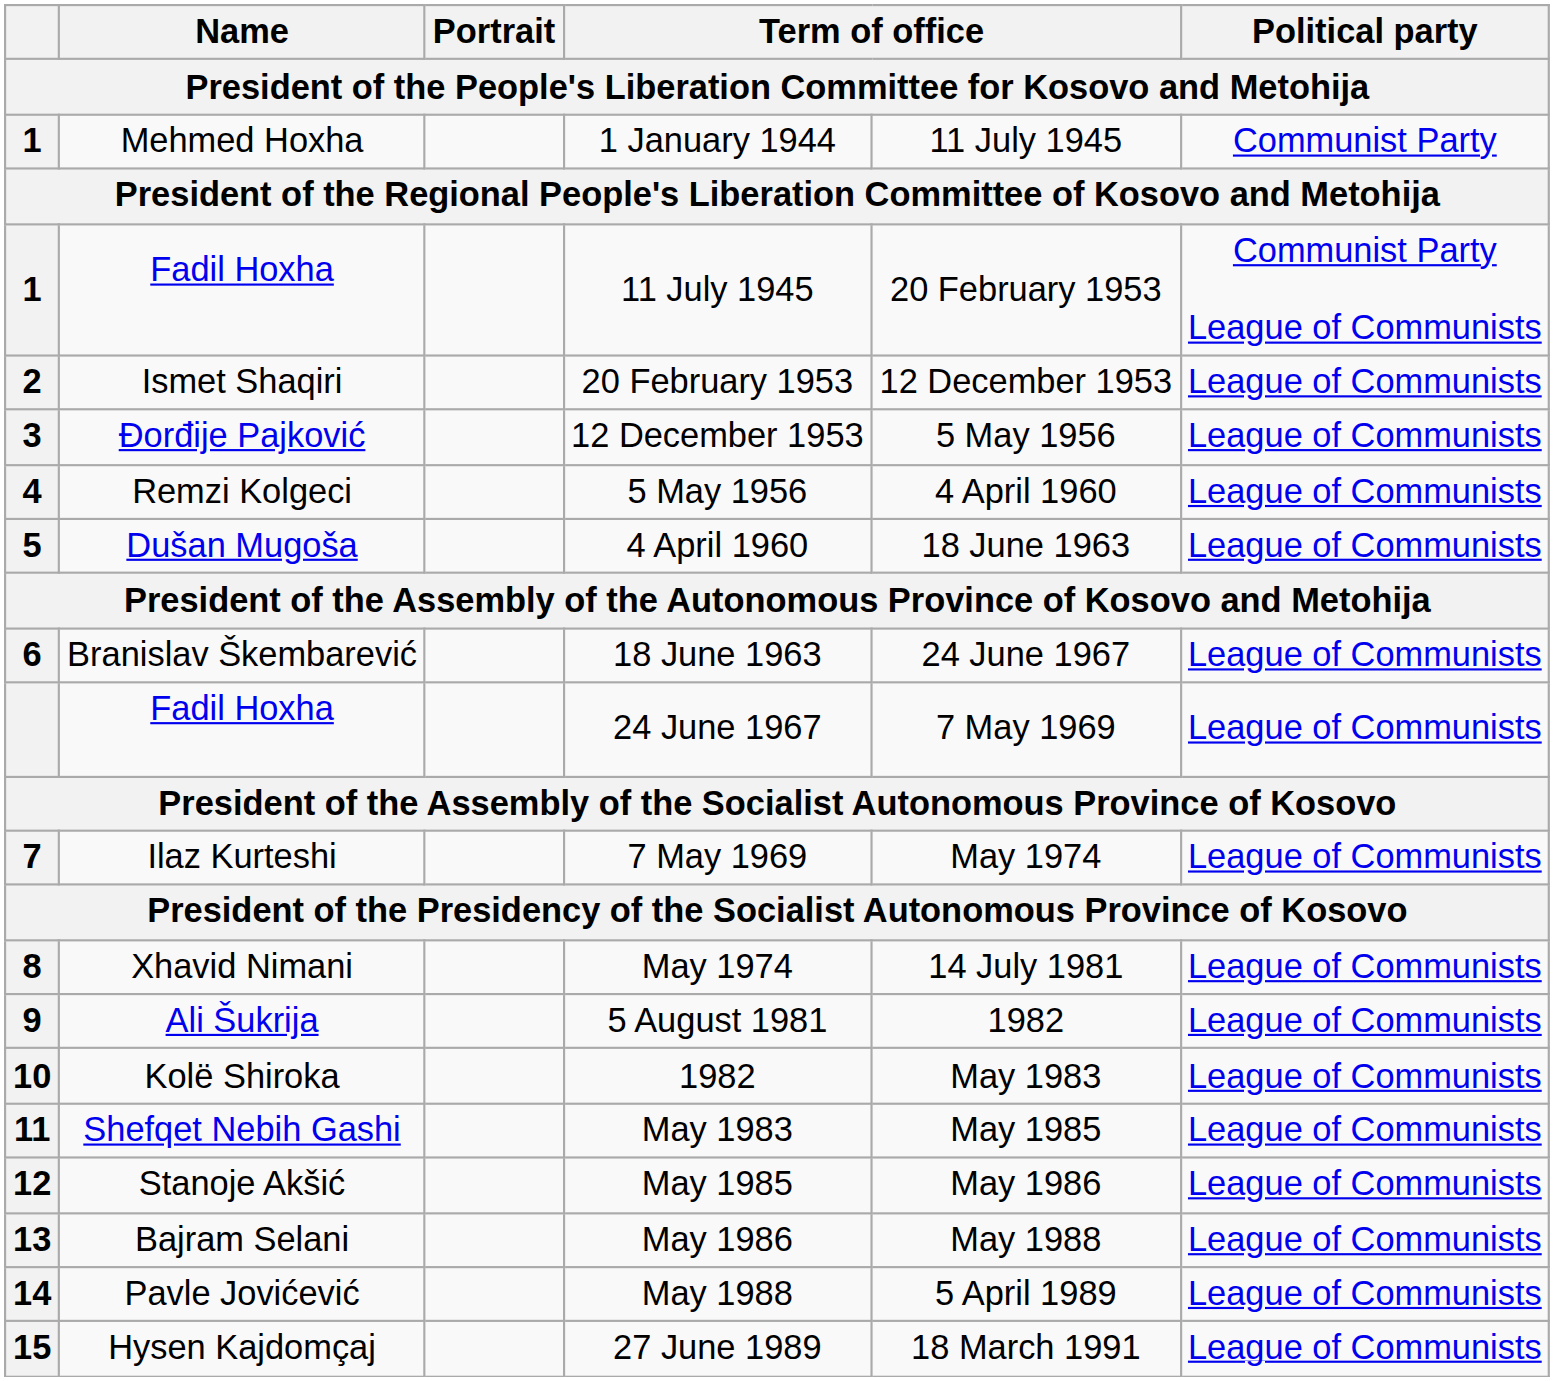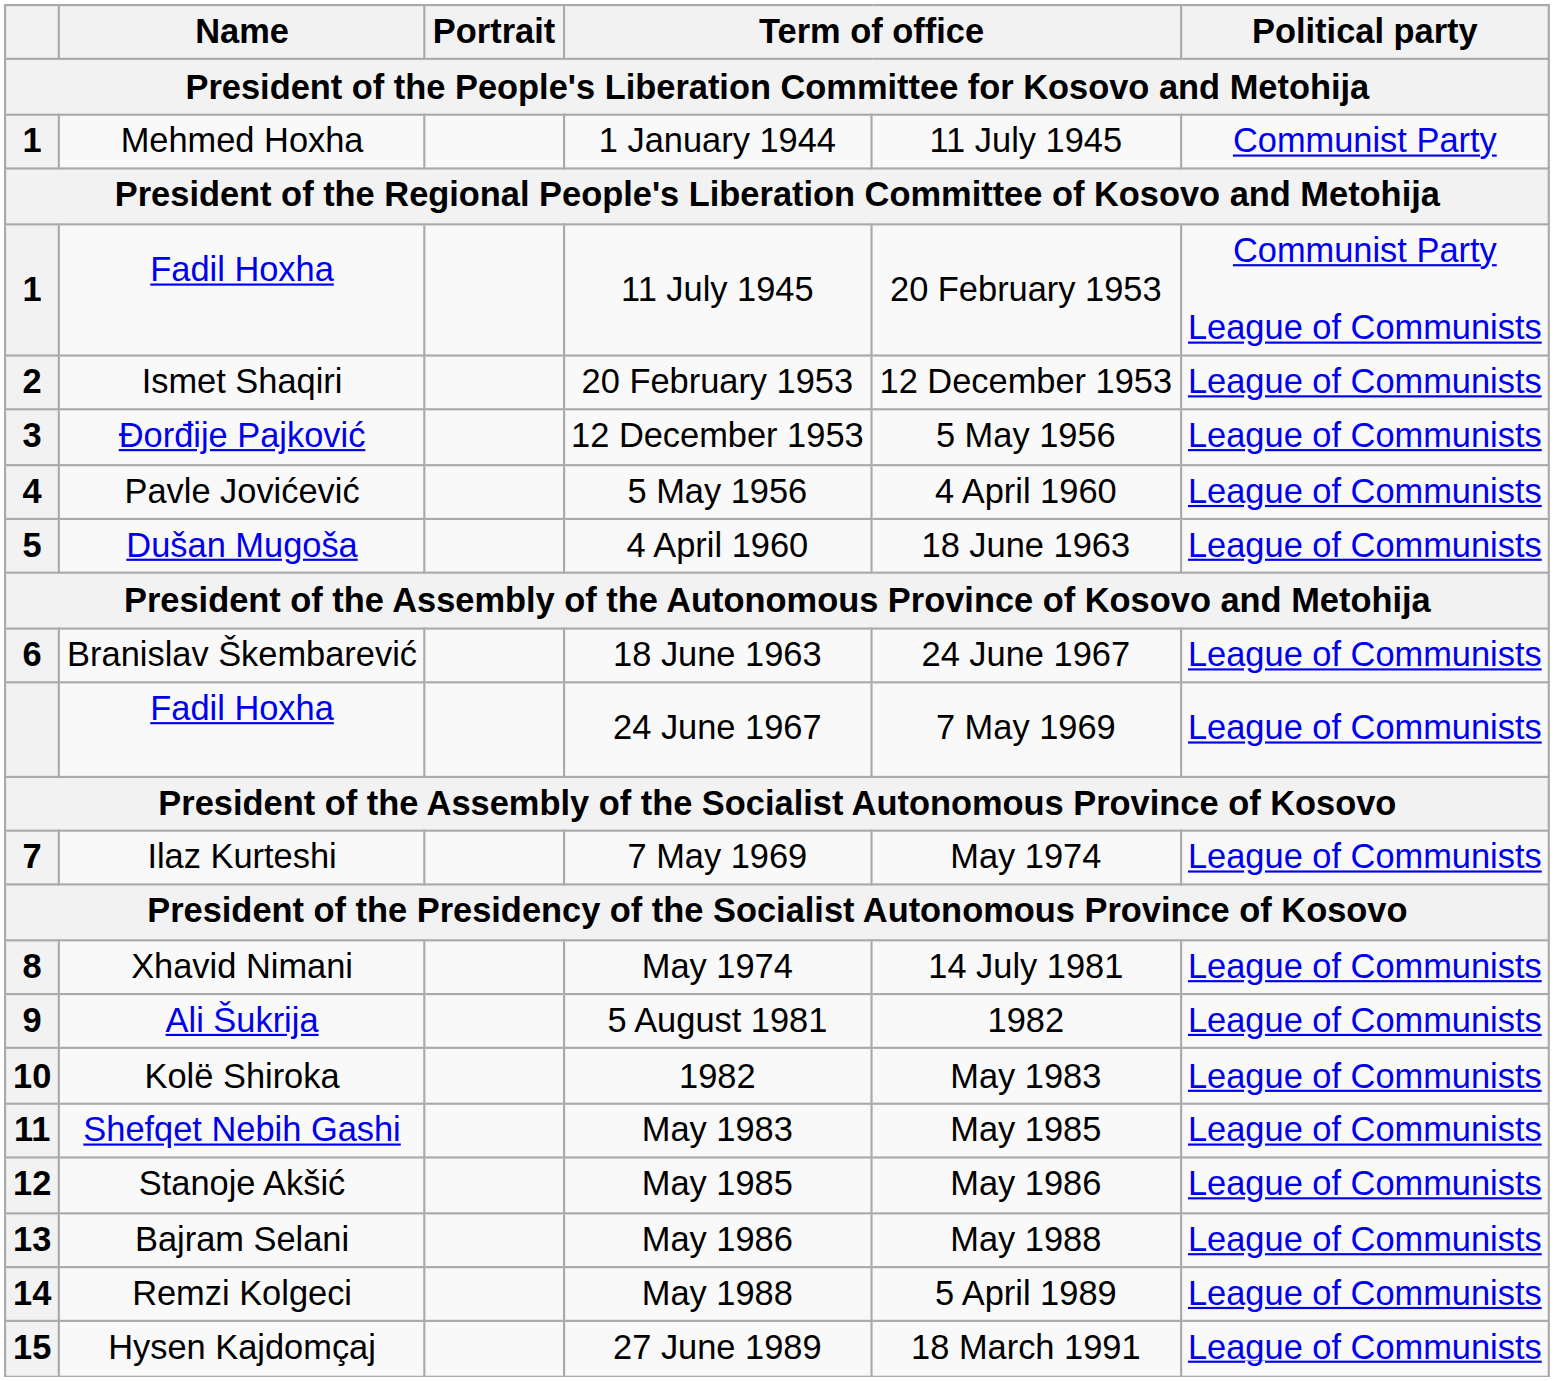(242, 491) Remzi Kolgeci -> (242, 491) Pavle Jovićević
(242, 1293) Pavle Jovićević -> (242, 1293) Remzi Kolgeci
